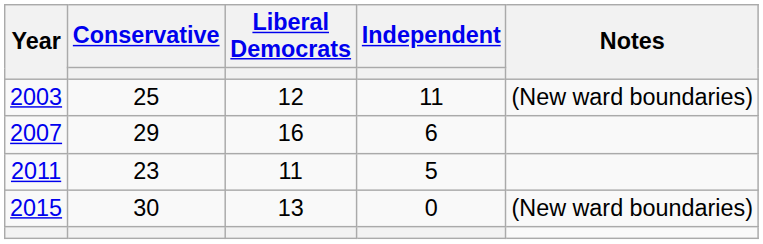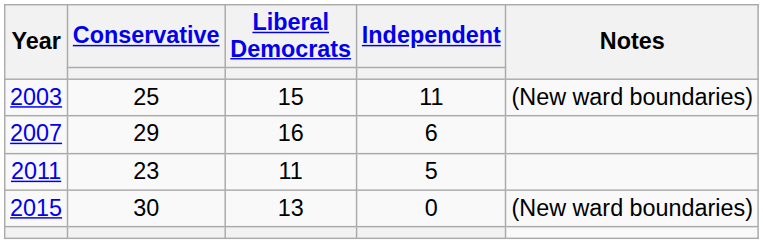(291, 97) 12 -> (291, 97) 15
